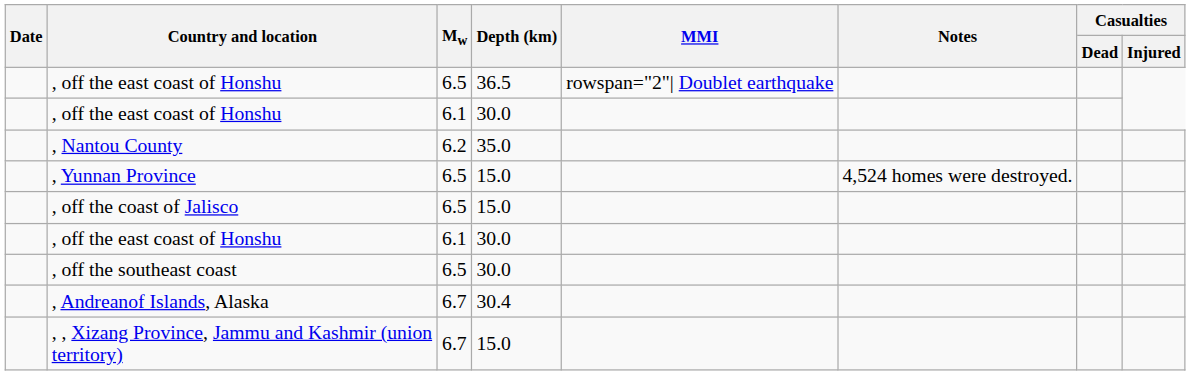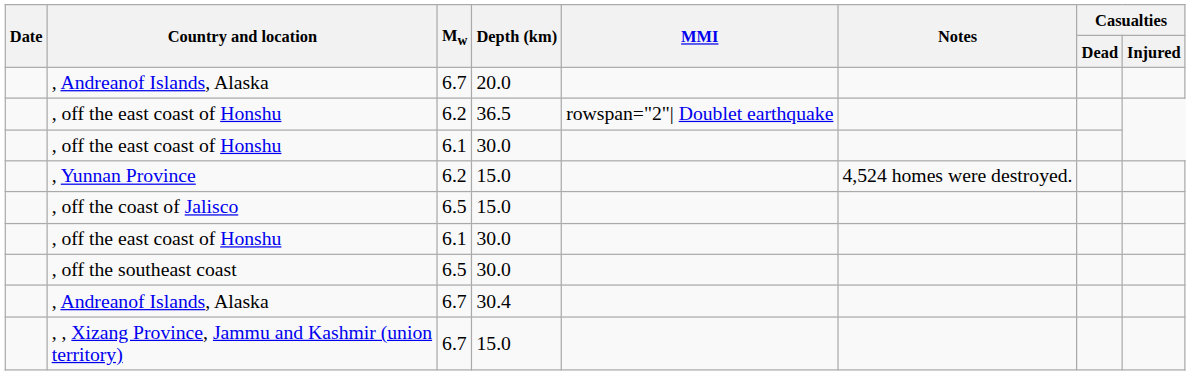+ row: (160, 82)
(454, 82) 6.5 -> (454, 113) 6.2
- row: (117, 144)
(454, 176) 6.5 -> (454, 176) 6.2
